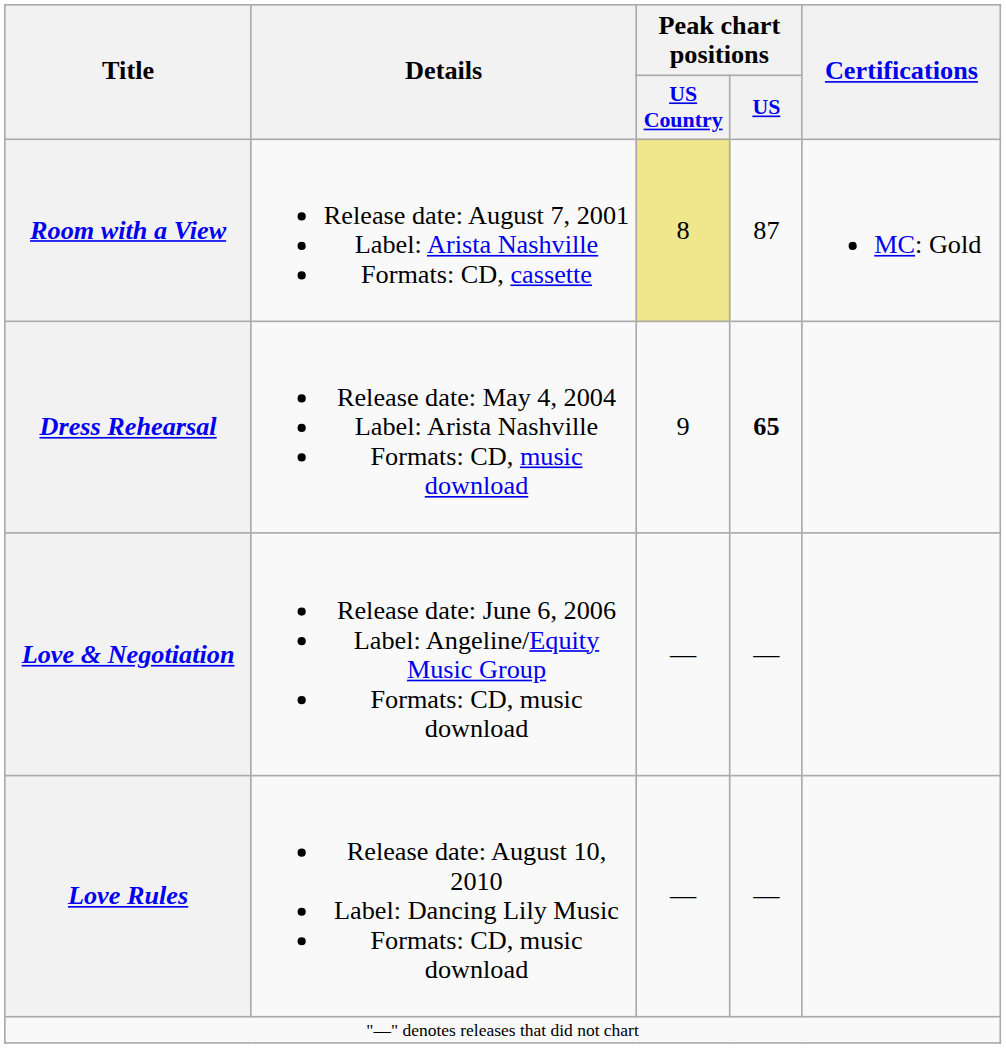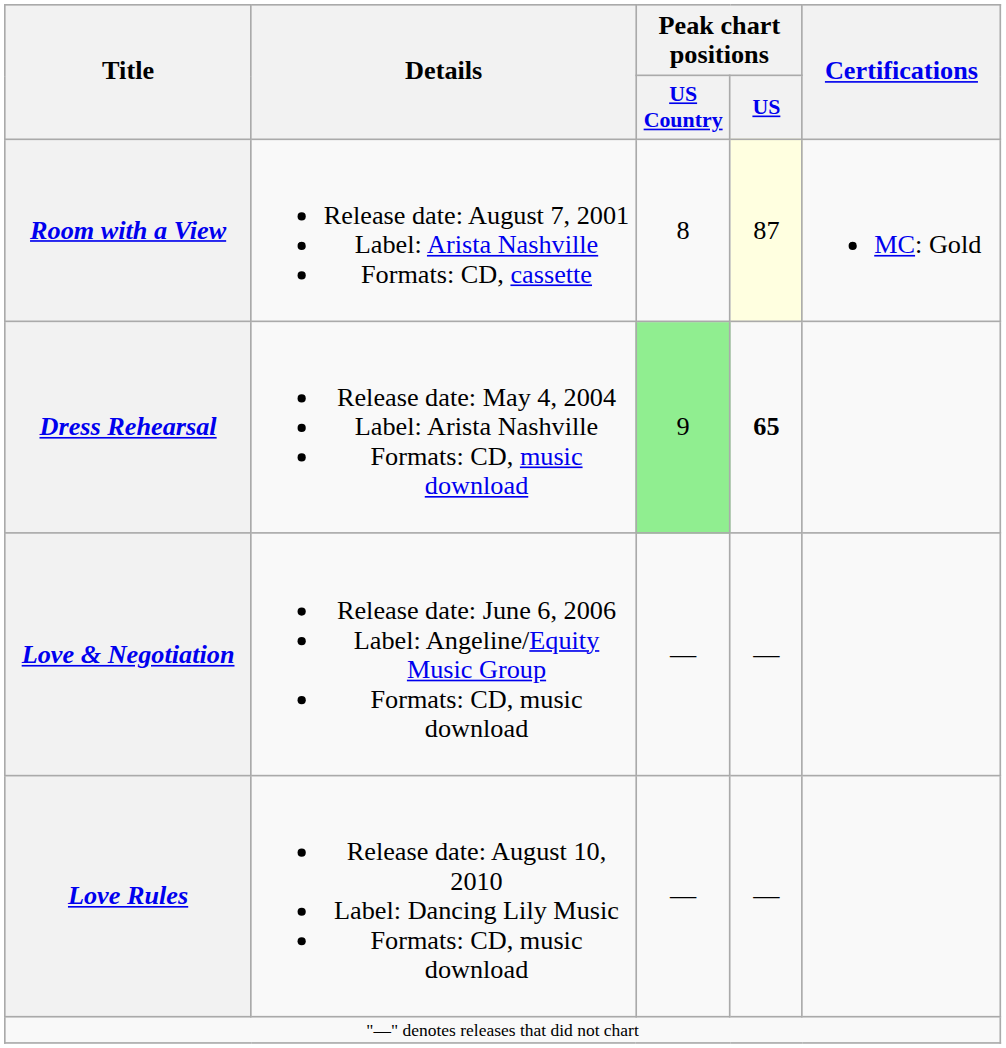(683, 229) khaki background -> (683, 229) no background
(766, 229) no background -> (766, 229) lightyellow background
(683, 427) no background -> (683, 427) lightgreen background
